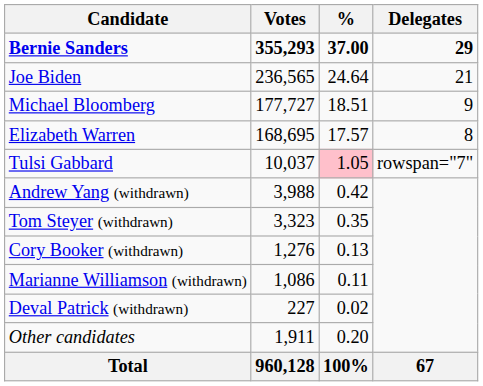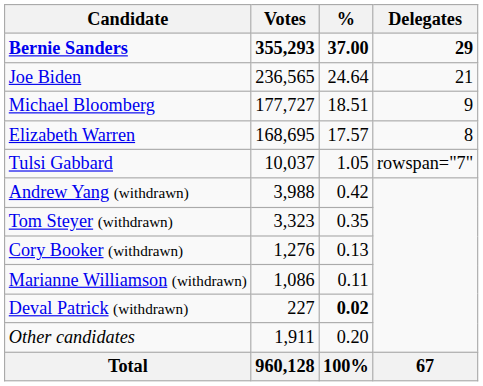(353, 163) pink background -> (353, 163) no background
(353, 308) normal -> (353, 308) bold
